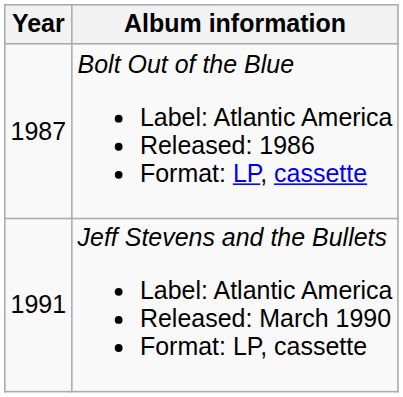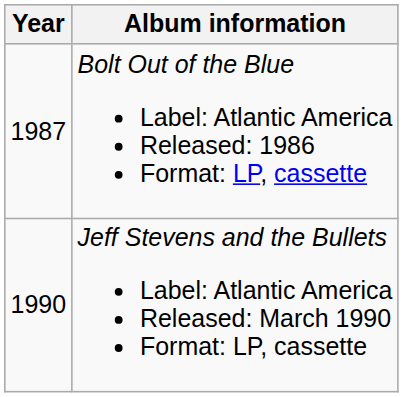(38, 304) 1991 -> (38, 304) 1990
